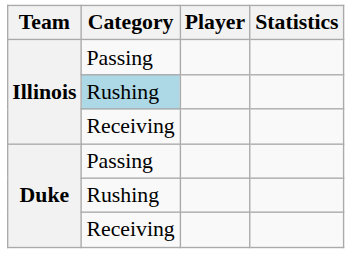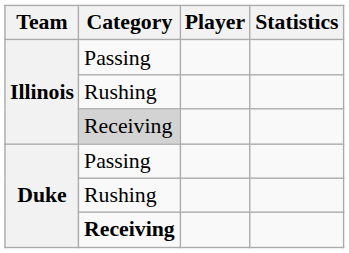(123, 91) lightblue background -> (120, 91) no background
(131, 126) no background -> (128, 126) lightgrey background
(131, 229) normal -> (129, 229) bold
